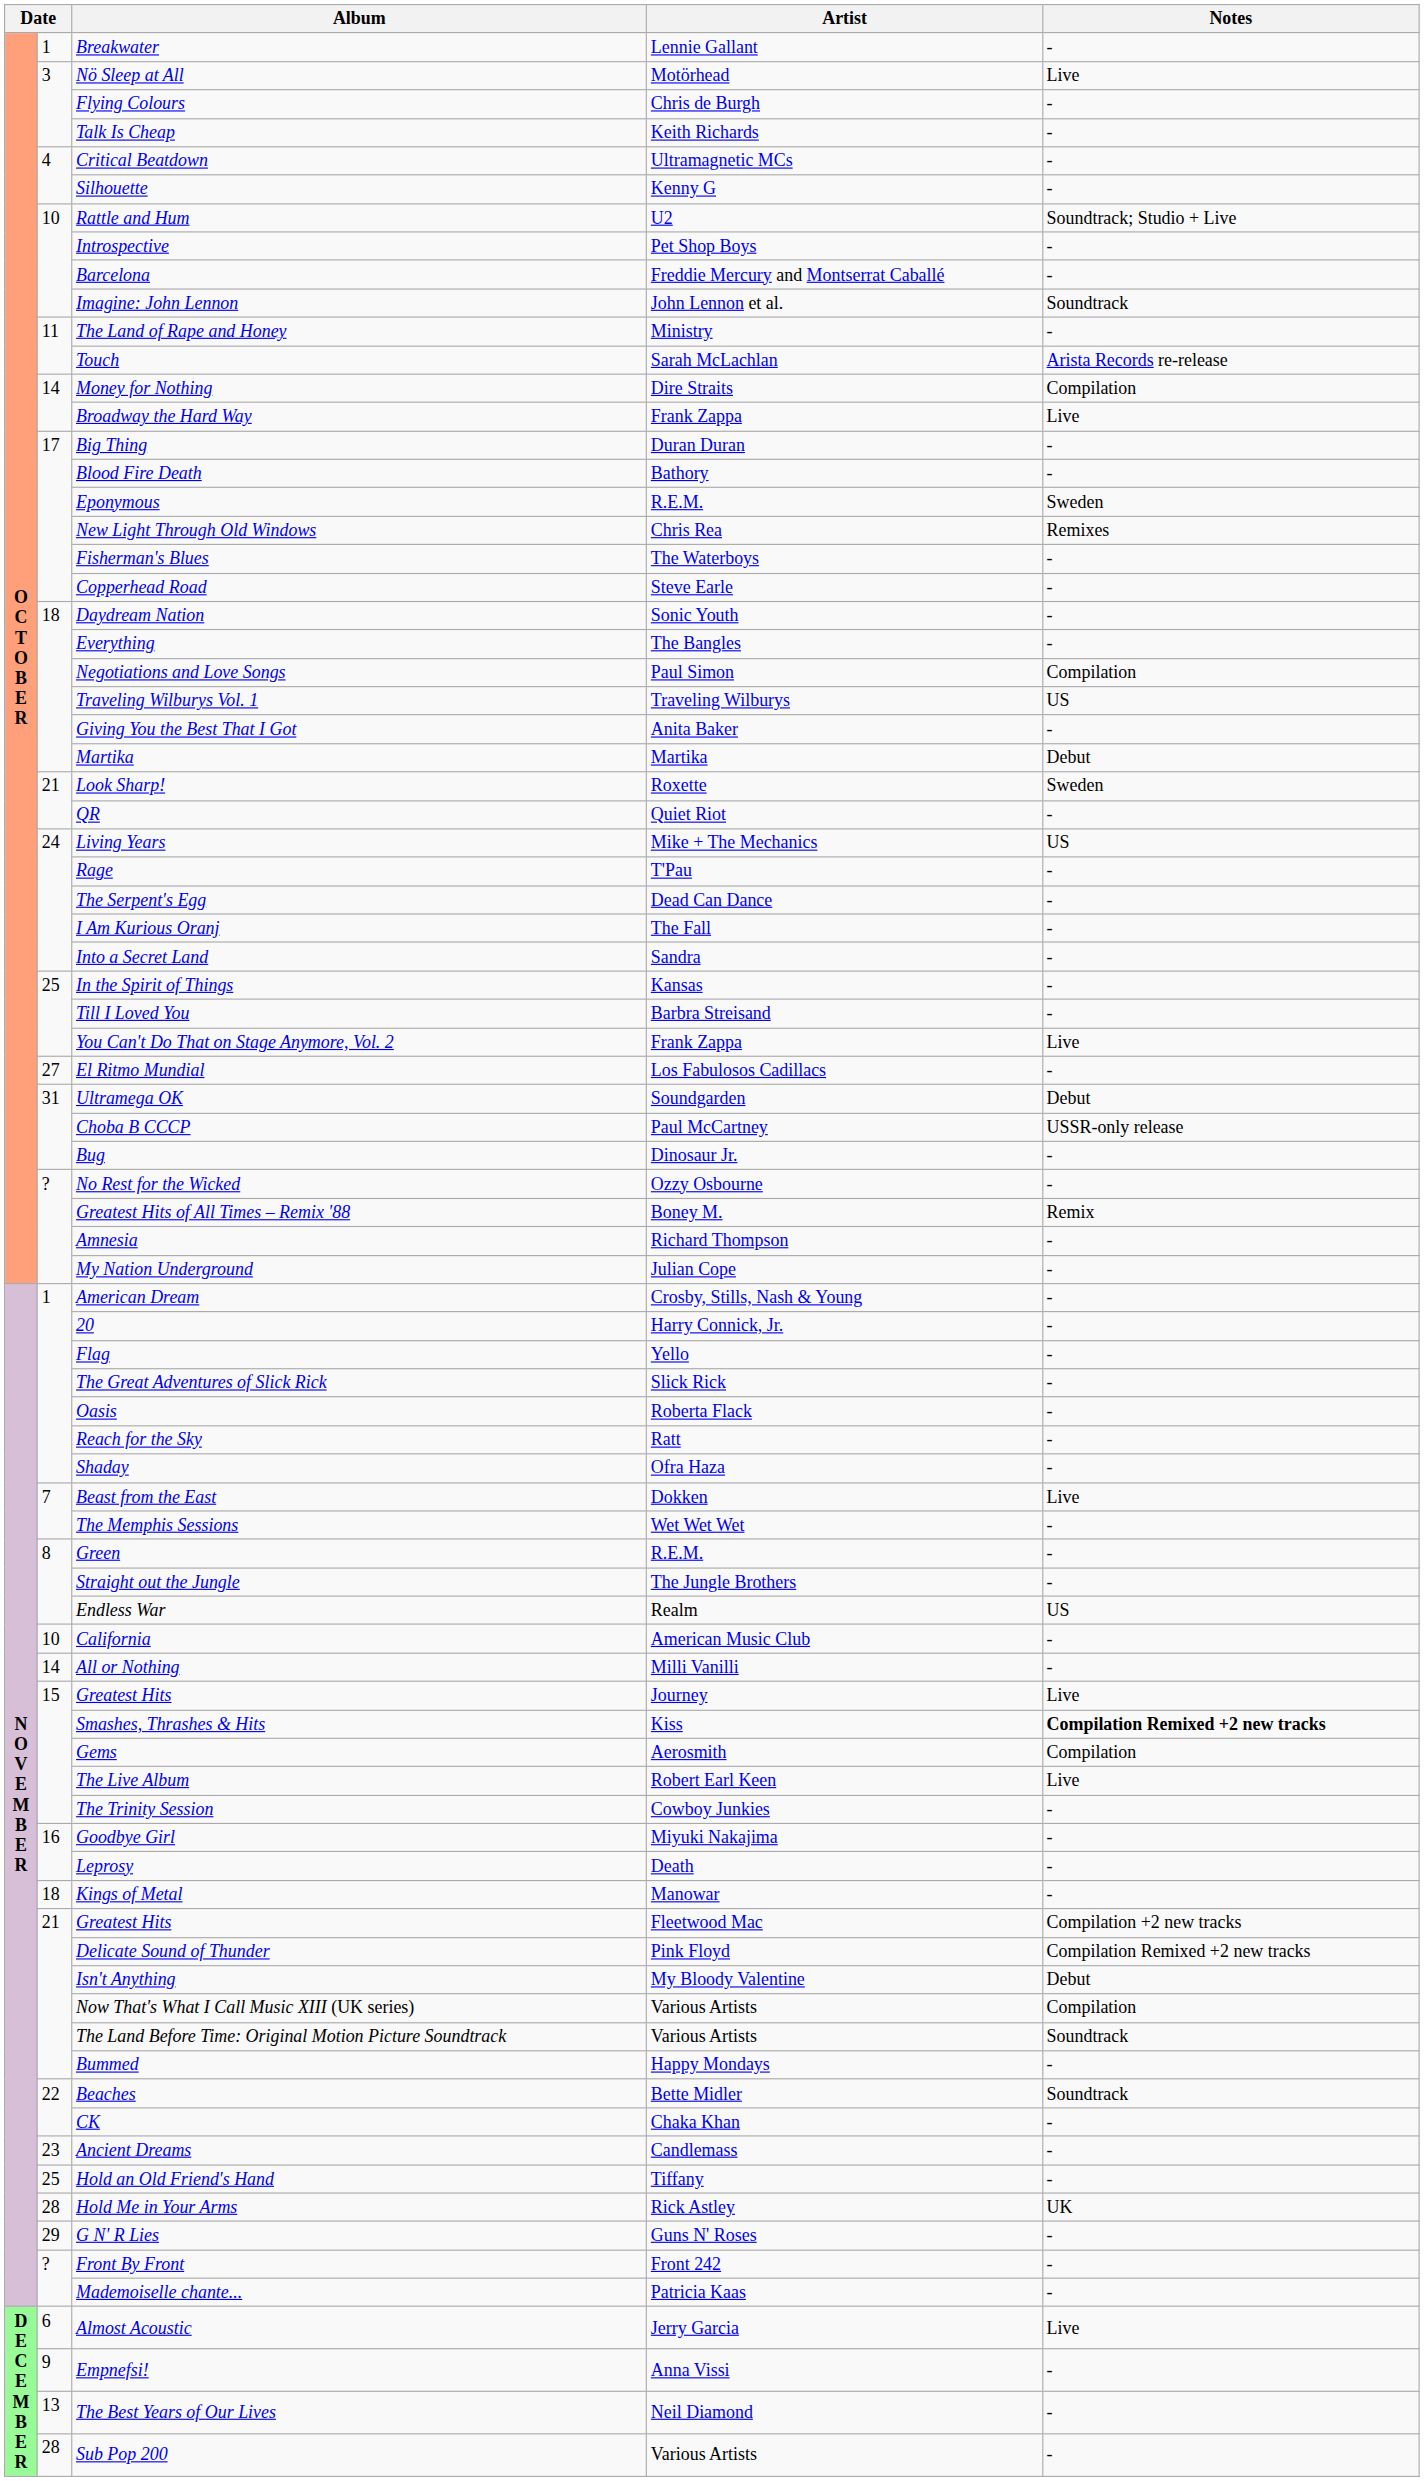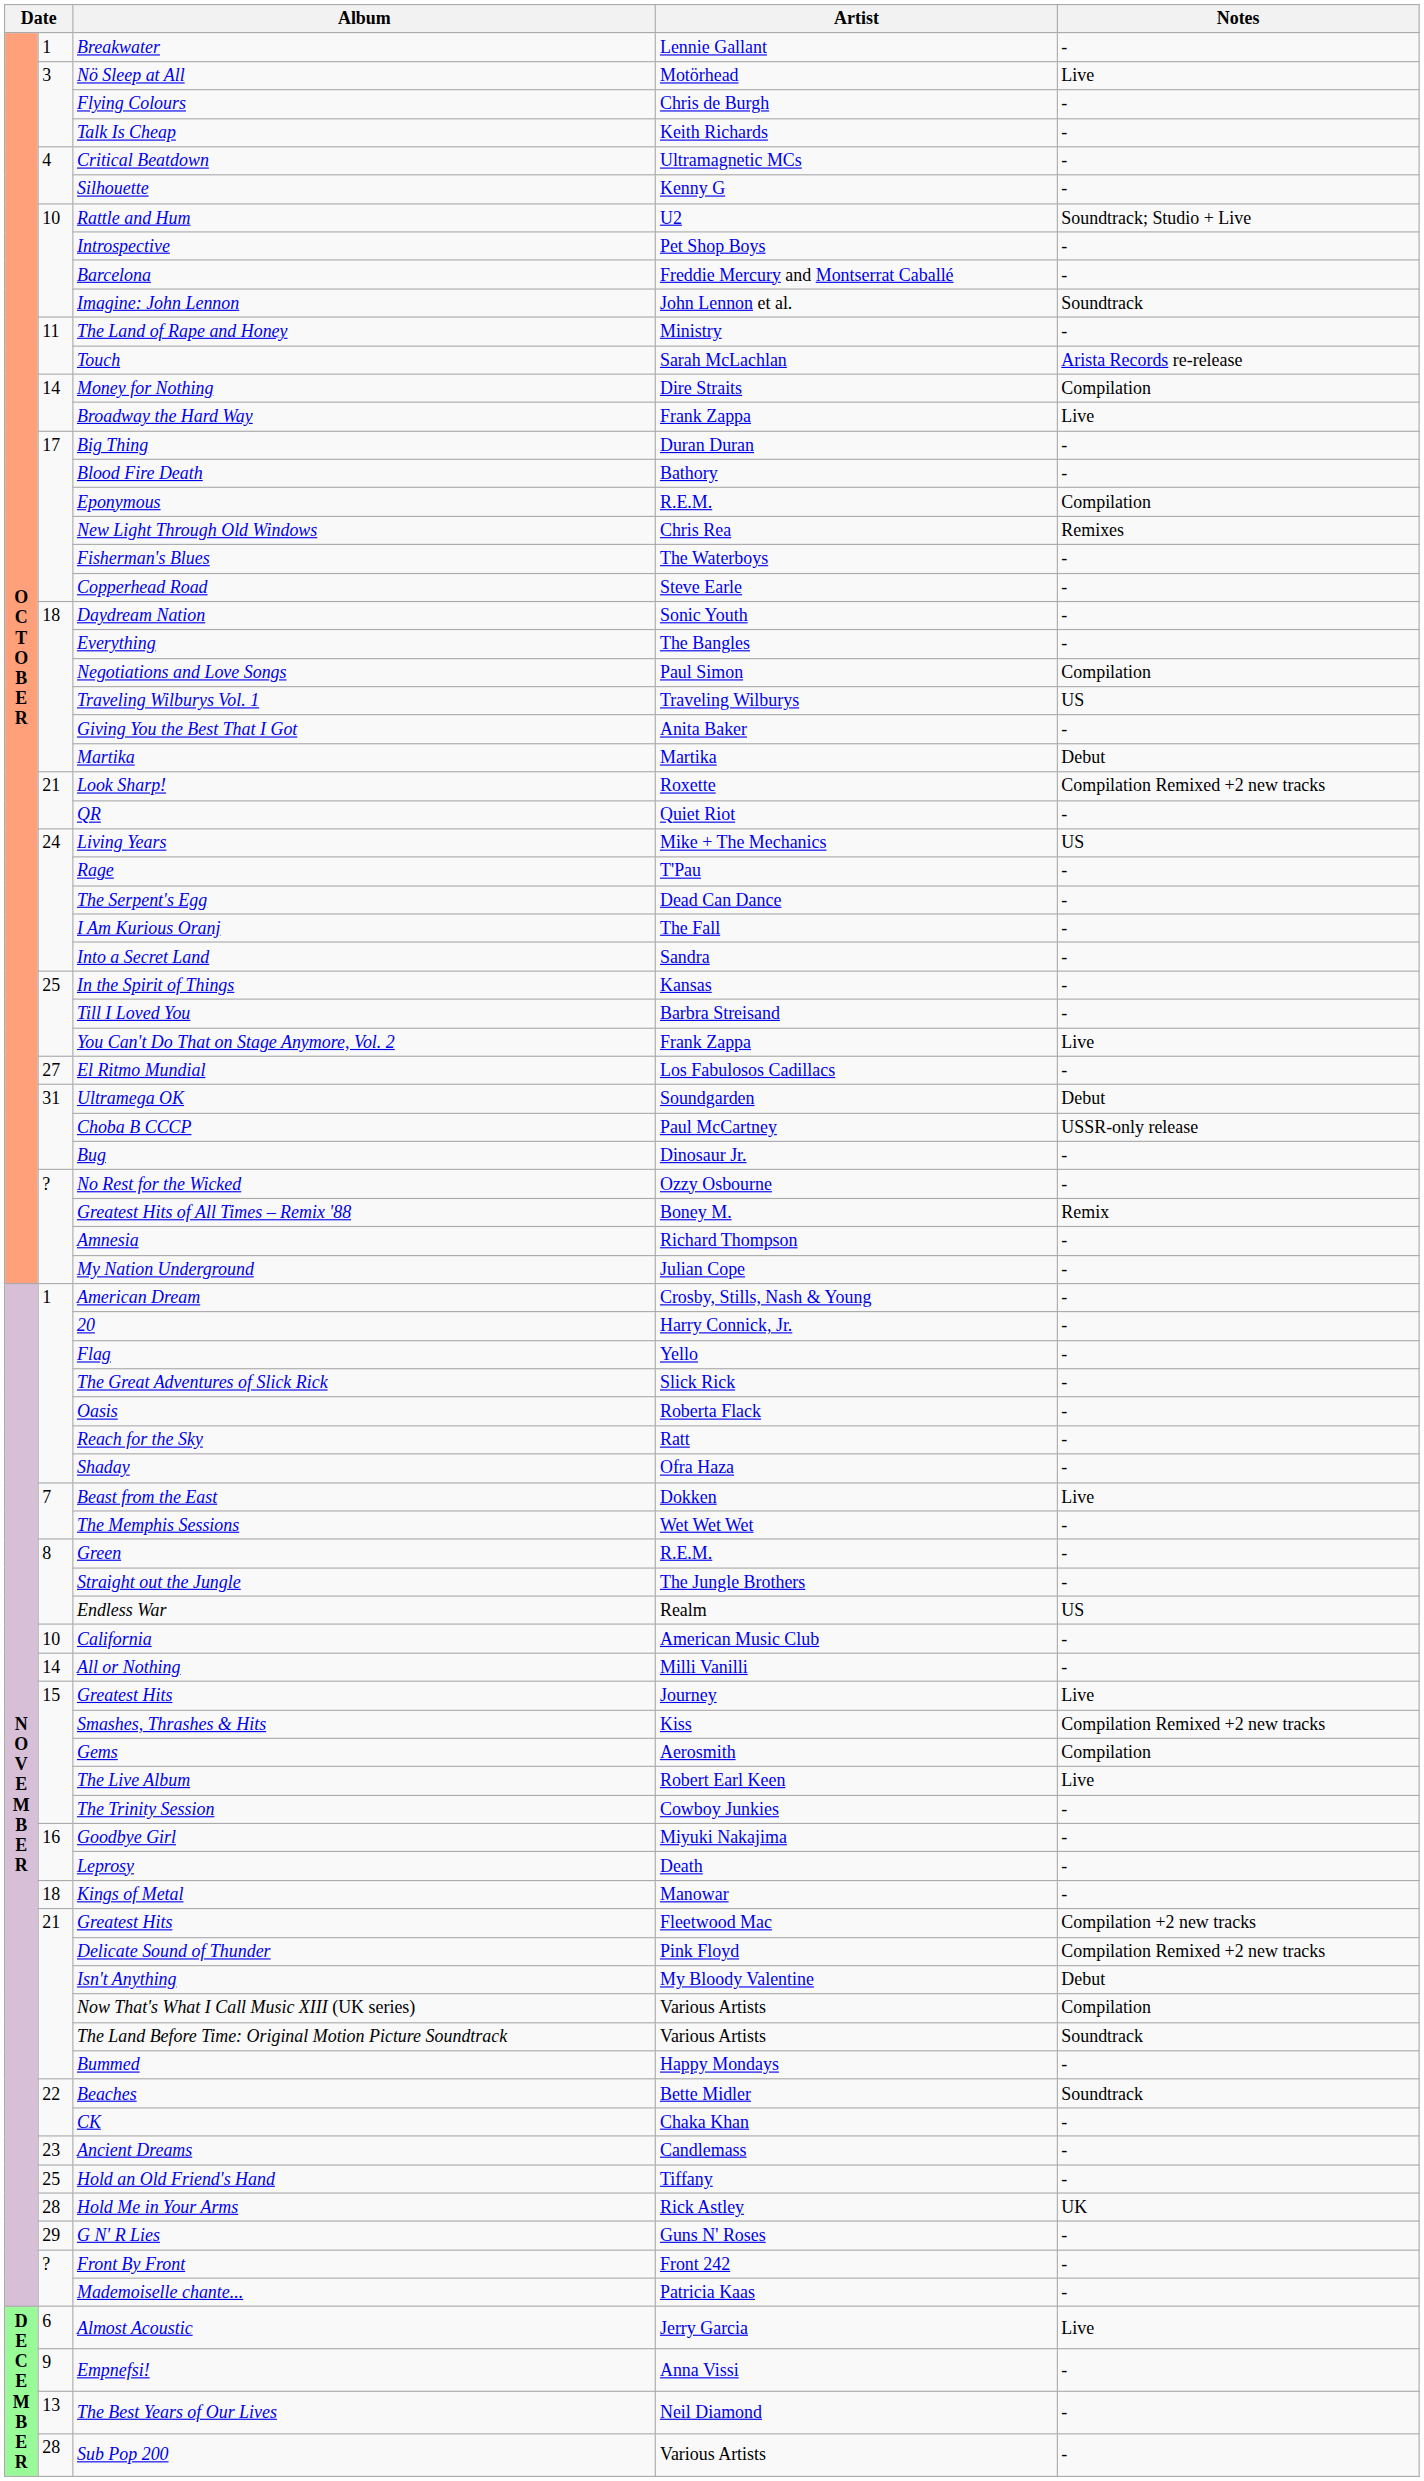(1075, 501) Sweden -> (1106, 501) Compilation
(1075, 786) Sweden -> (1193, 786) Compilation Remixed +2 new tracks
(1186, 1723) bold -> (1193, 1723) normal
